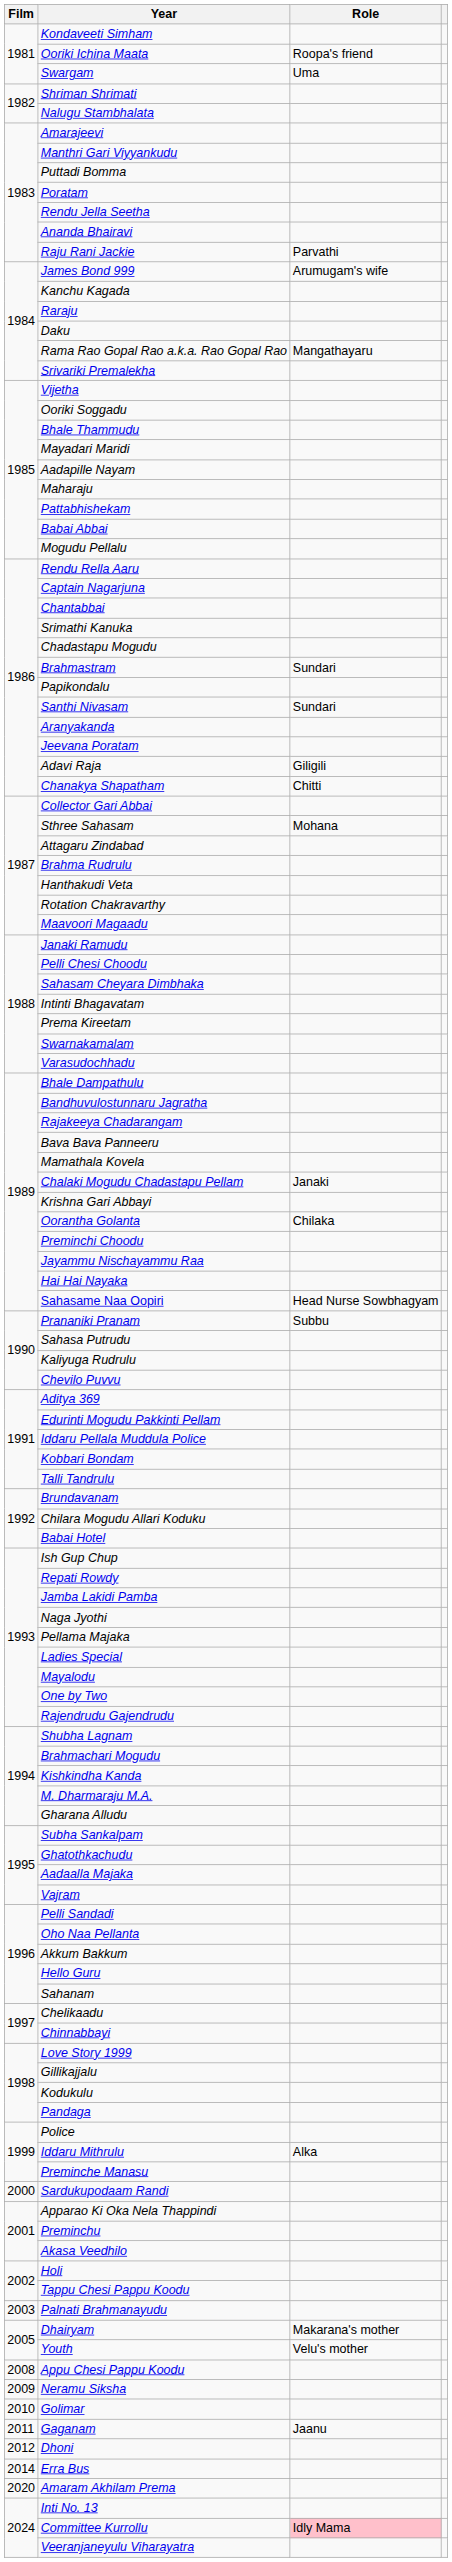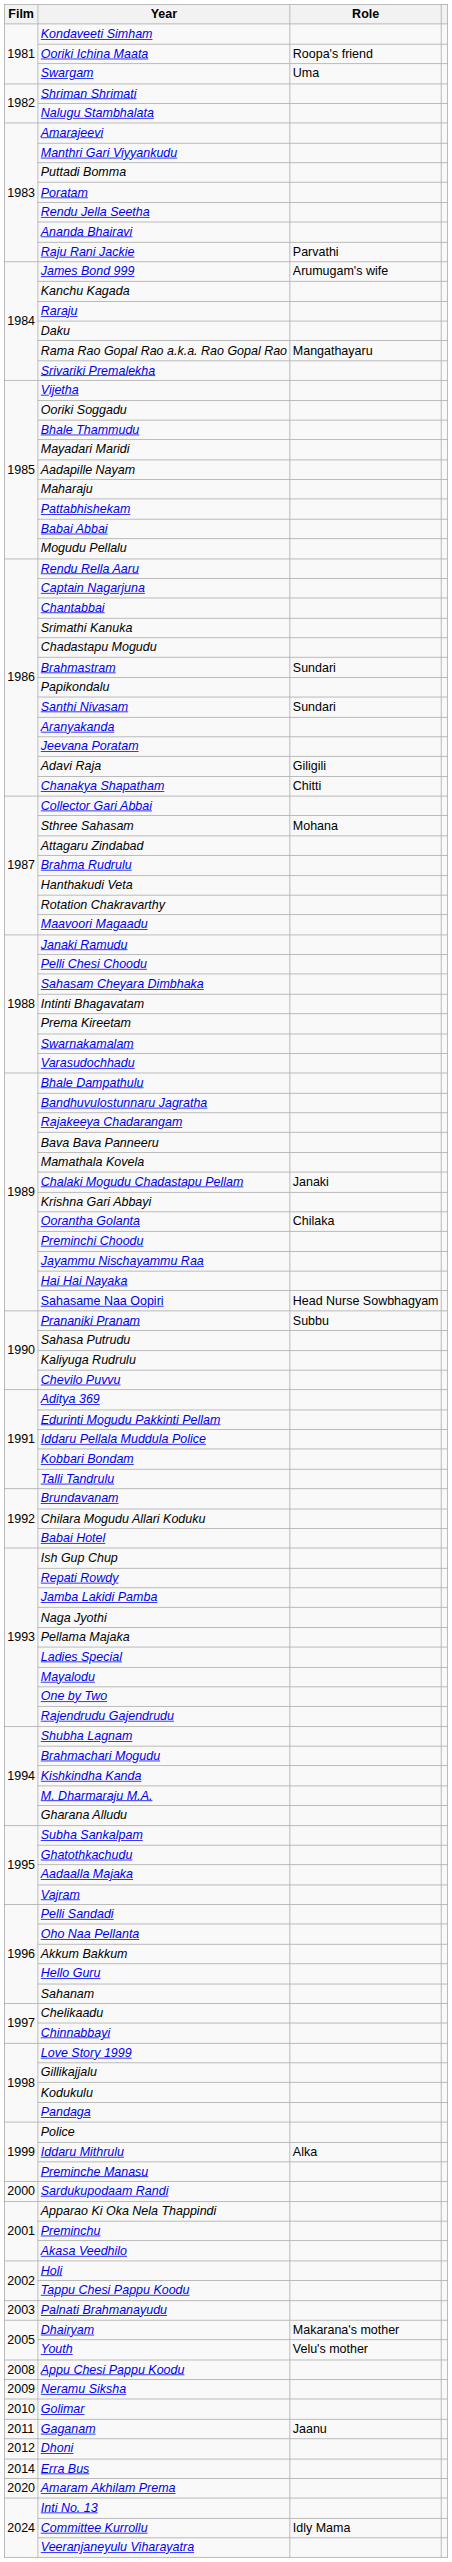(322, 2528) pink background -> (322, 2528) no background
